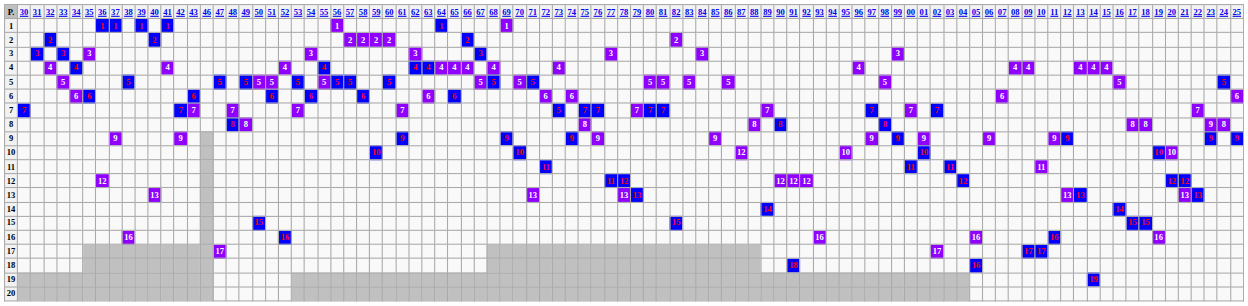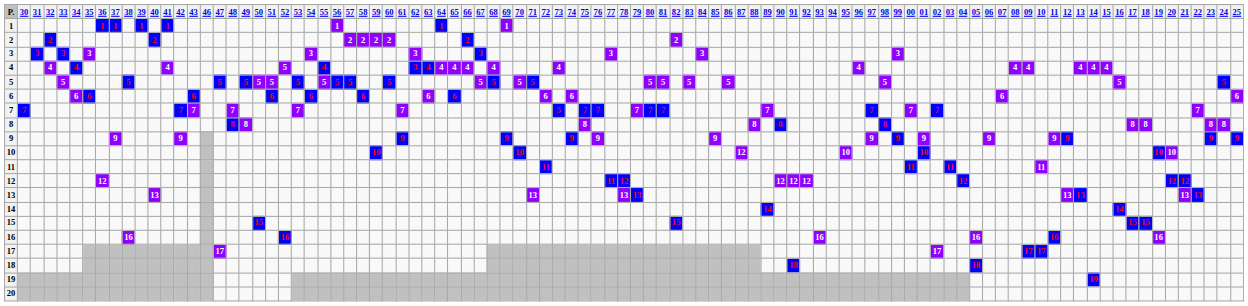(285, 68) 4 -> (285, 68) 5
(415, 68) 4 -> (415, 68) 3
(1211, 124) 9 -> (1211, 124) 8
(976, 266) 16 -> (976, 266) 18
